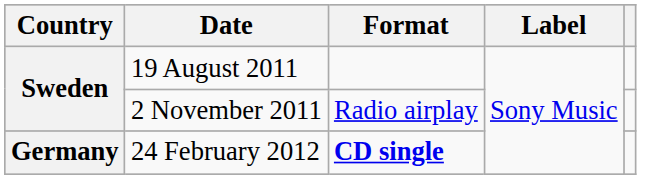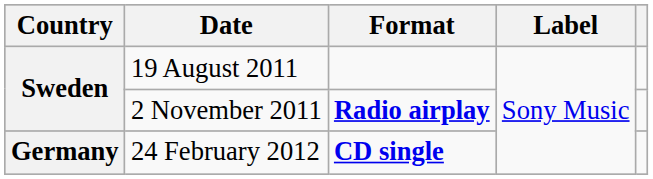(406, 109) normal -> (412, 109) bold
